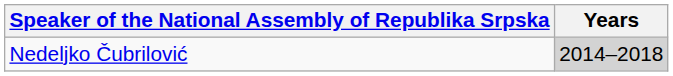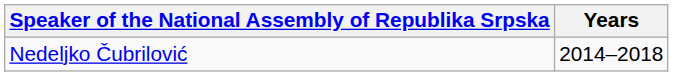(611, 53) lightgrey background -> (611, 53) no background
